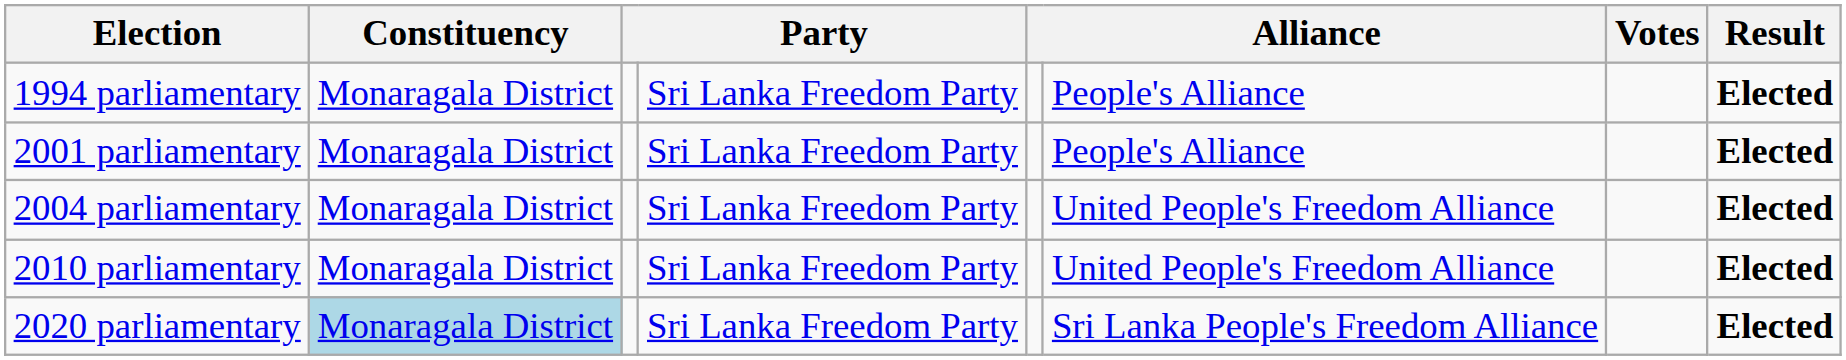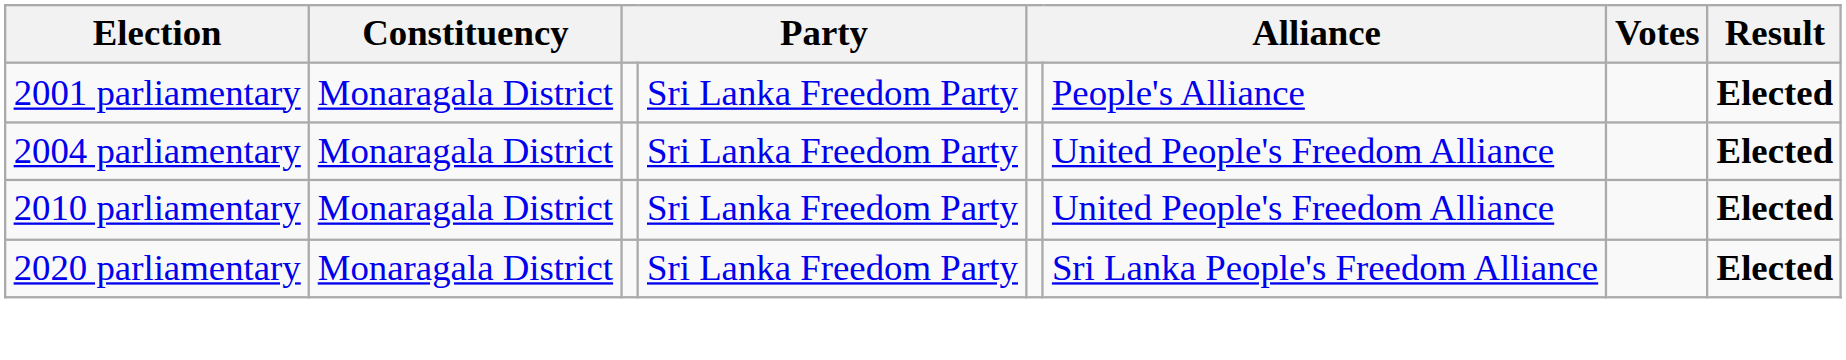- row: (157, 92)
(465, 325) lightblue background -> (465, 267) no background
